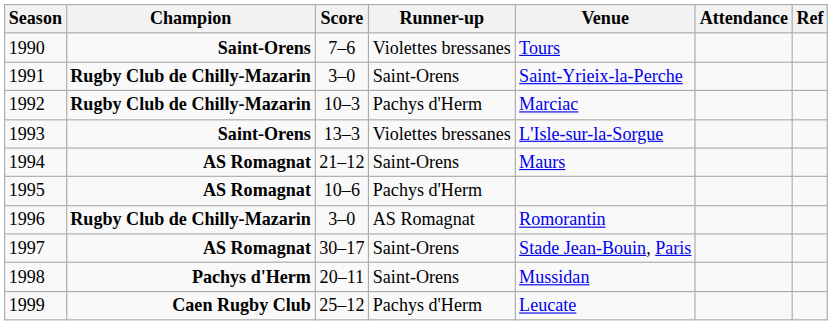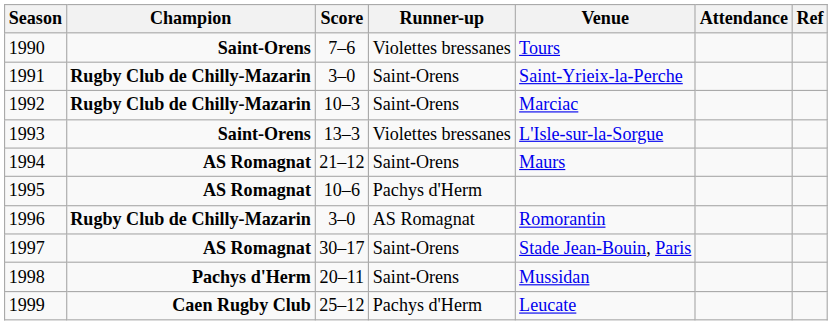(427, 104) Pachys d'Herm -> (416, 104) Saint-Orens
